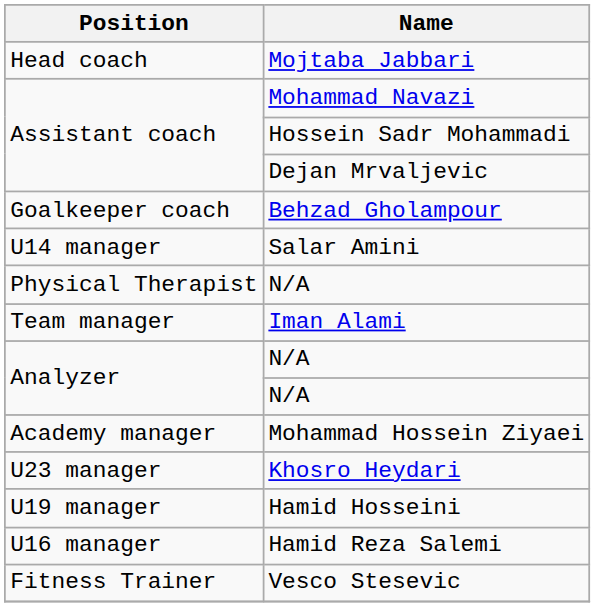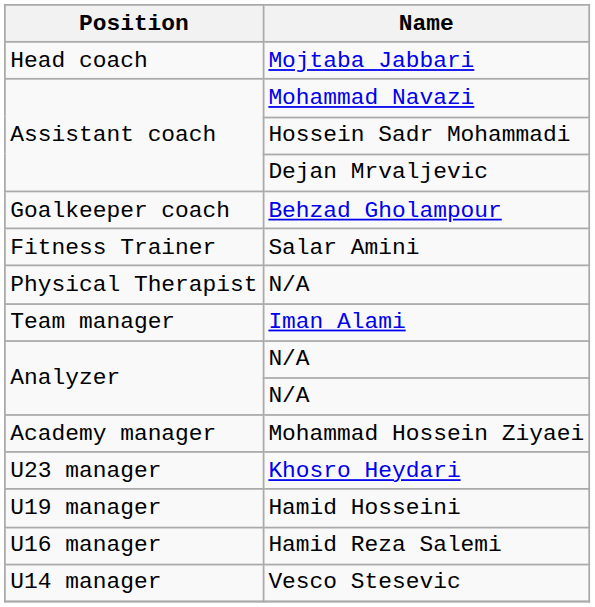(86, 247) U14 manager -> (113, 247) Fitness Trainer
(113, 583) Fitness Trainer -> (86, 583) U14 manager
